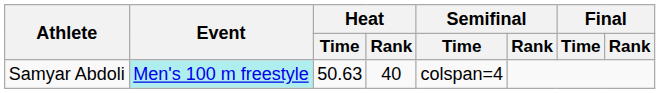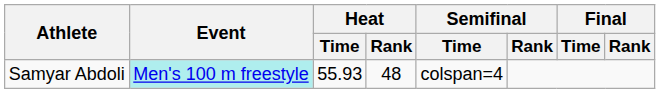(340, 75) 50.63 -> (340, 75) 55.93
(391, 75) 40 -> (391, 75) 48
